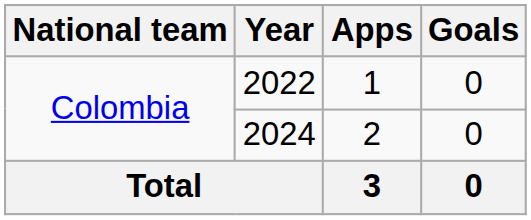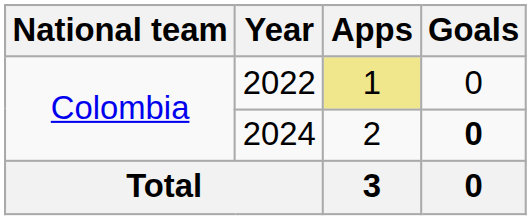(372, 82) no background -> (372, 82) khaki background
(474, 134) normal -> (474, 134) bold
